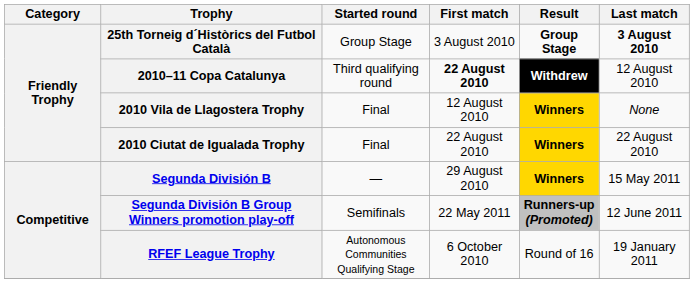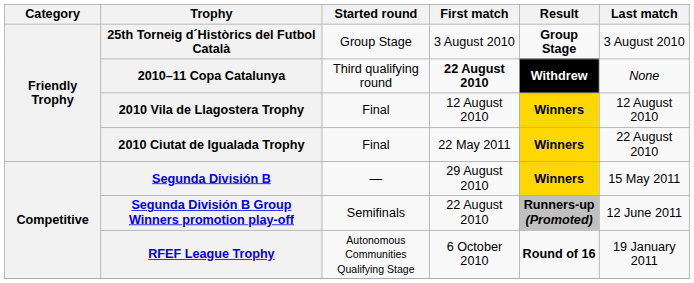(644, 41) bold -> (644, 41) normal
(644, 75) 12 August 2010 -> (644, 75) None
(644, 110) None -> (644, 110) 12 August 2010
(474, 144) 22 August 2010 -> (474, 144) 22 May 2011
(474, 213) 22 May 2011 -> (474, 213) 22 August 2010
(559, 254) normal -> (559, 254) bold
